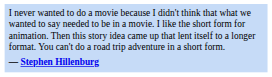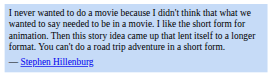(54, 62) bold -> (51, 62) normal
